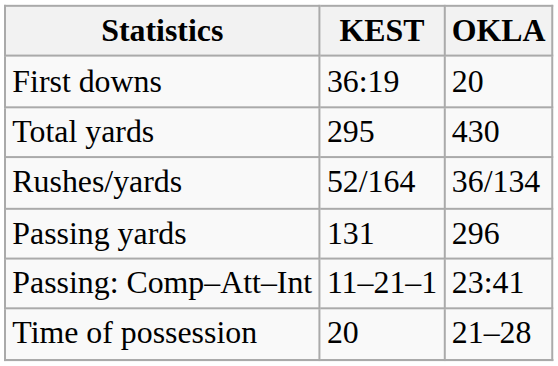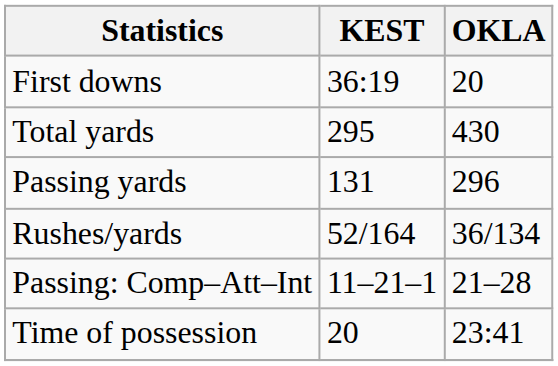rows swapped: (97, 182) <-> (99, 232)
(488, 283) 23:41 -> (492, 283) 21–28
(492, 333) 21–28 -> (488, 333) 23:41
